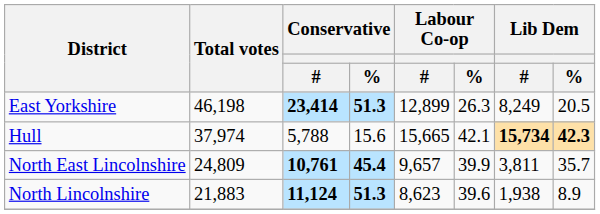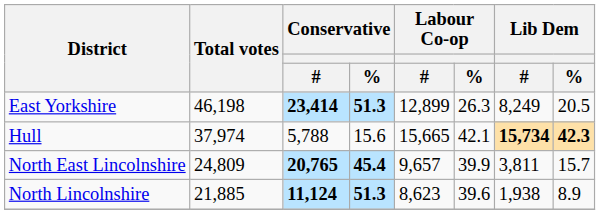(313, 164) 10,761 -> (313, 164) 20,765
(574, 164) 35.7 -> (574, 164) 15.7
(219, 194) 21,883 -> (219, 194) 21,885
